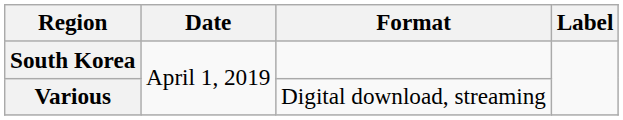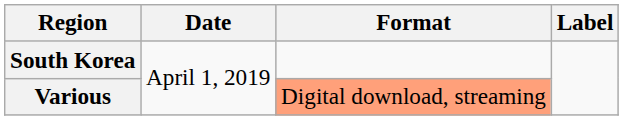(414, 96) no background -> (414, 96) lightsalmon background
